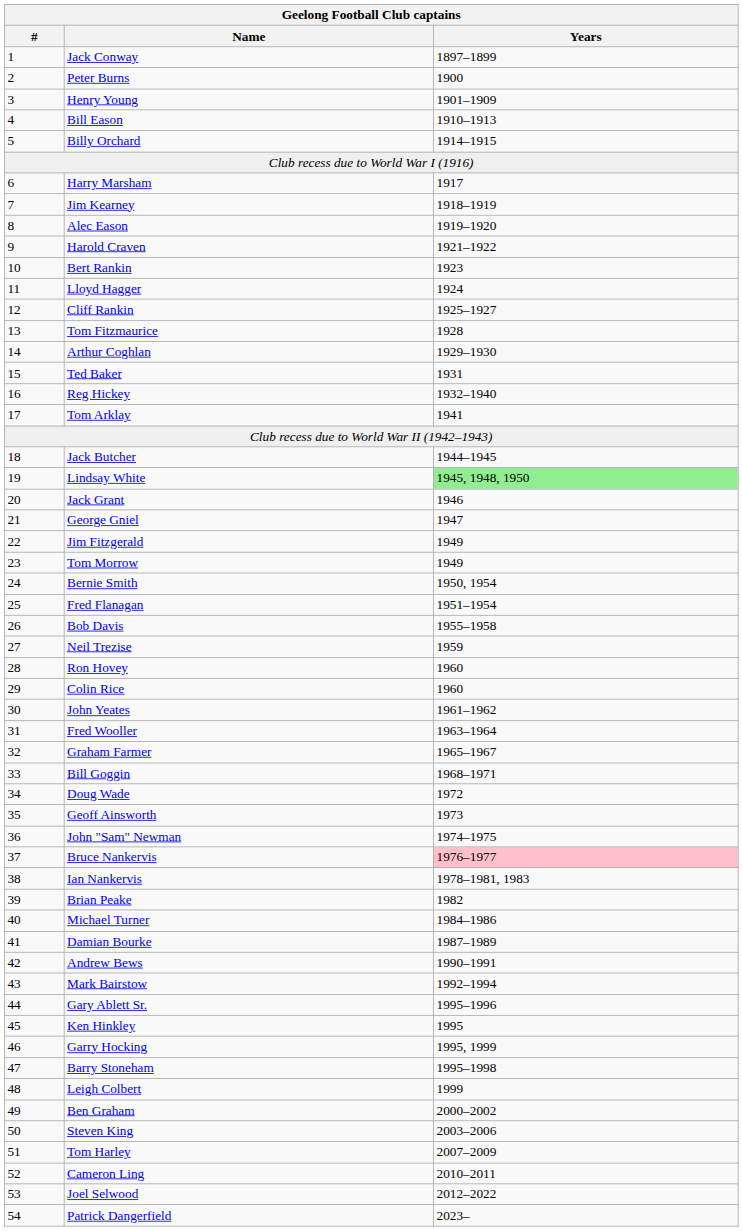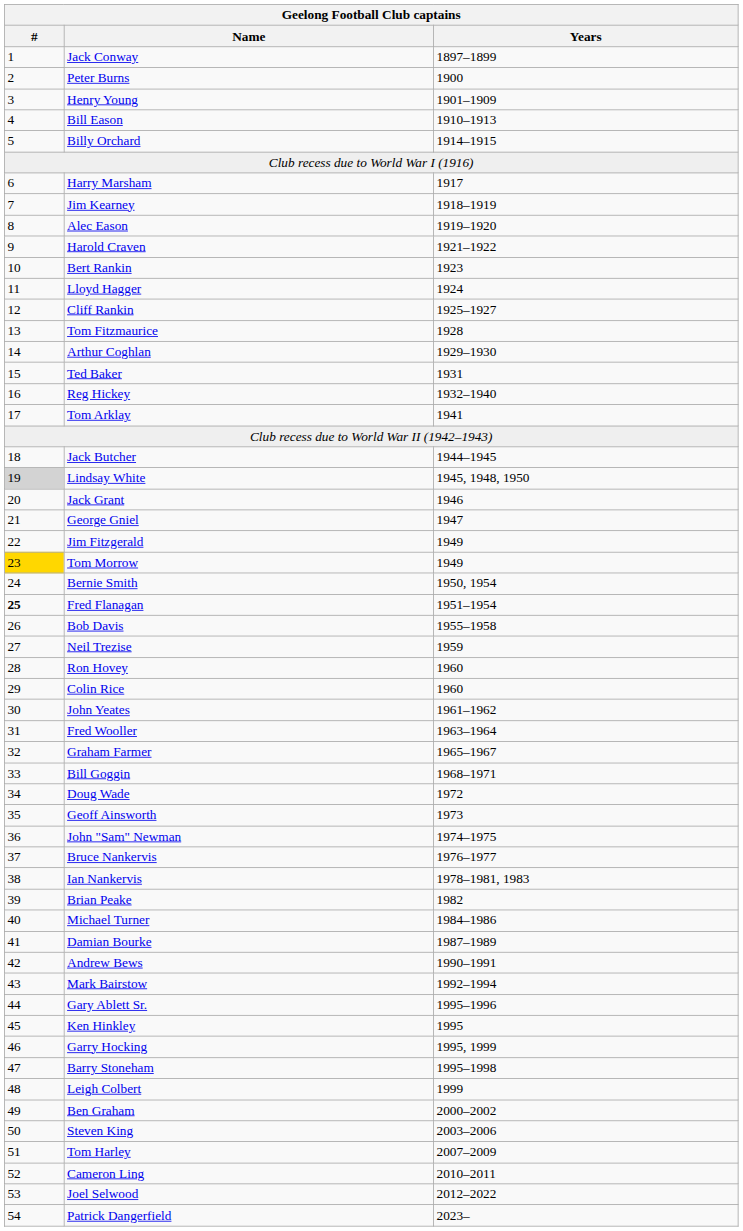(14, 478) no background -> (14, 478) lightgrey background
(483, 478) lightgreen background -> (483, 478) no background
(14, 562) no background -> (14, 562) gold background
(14, 604) normal -> (14, 604) bold
(466, 857) pink background -> (466, 857) no background
